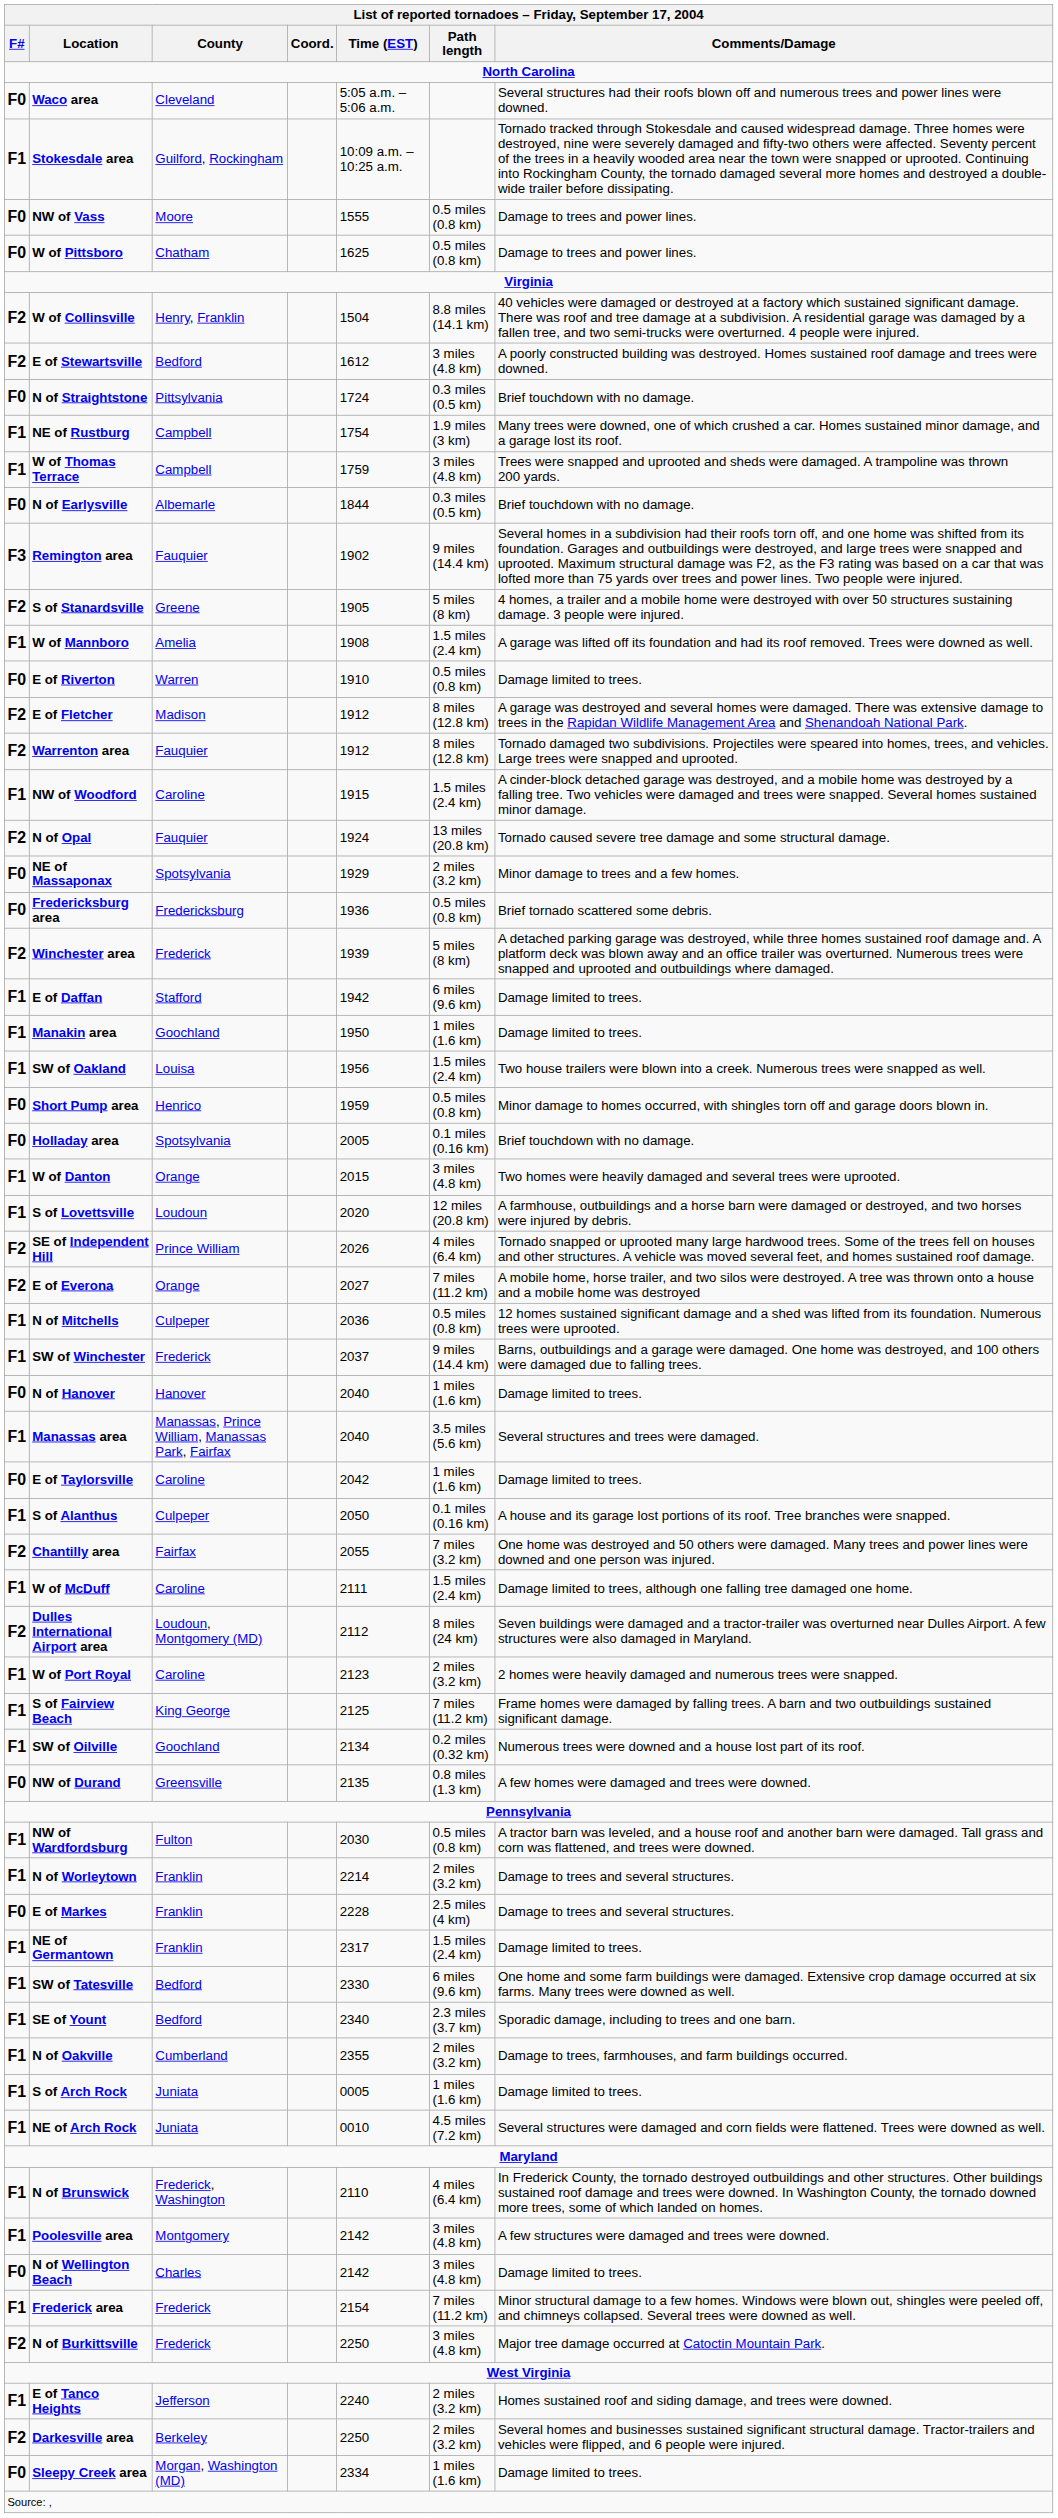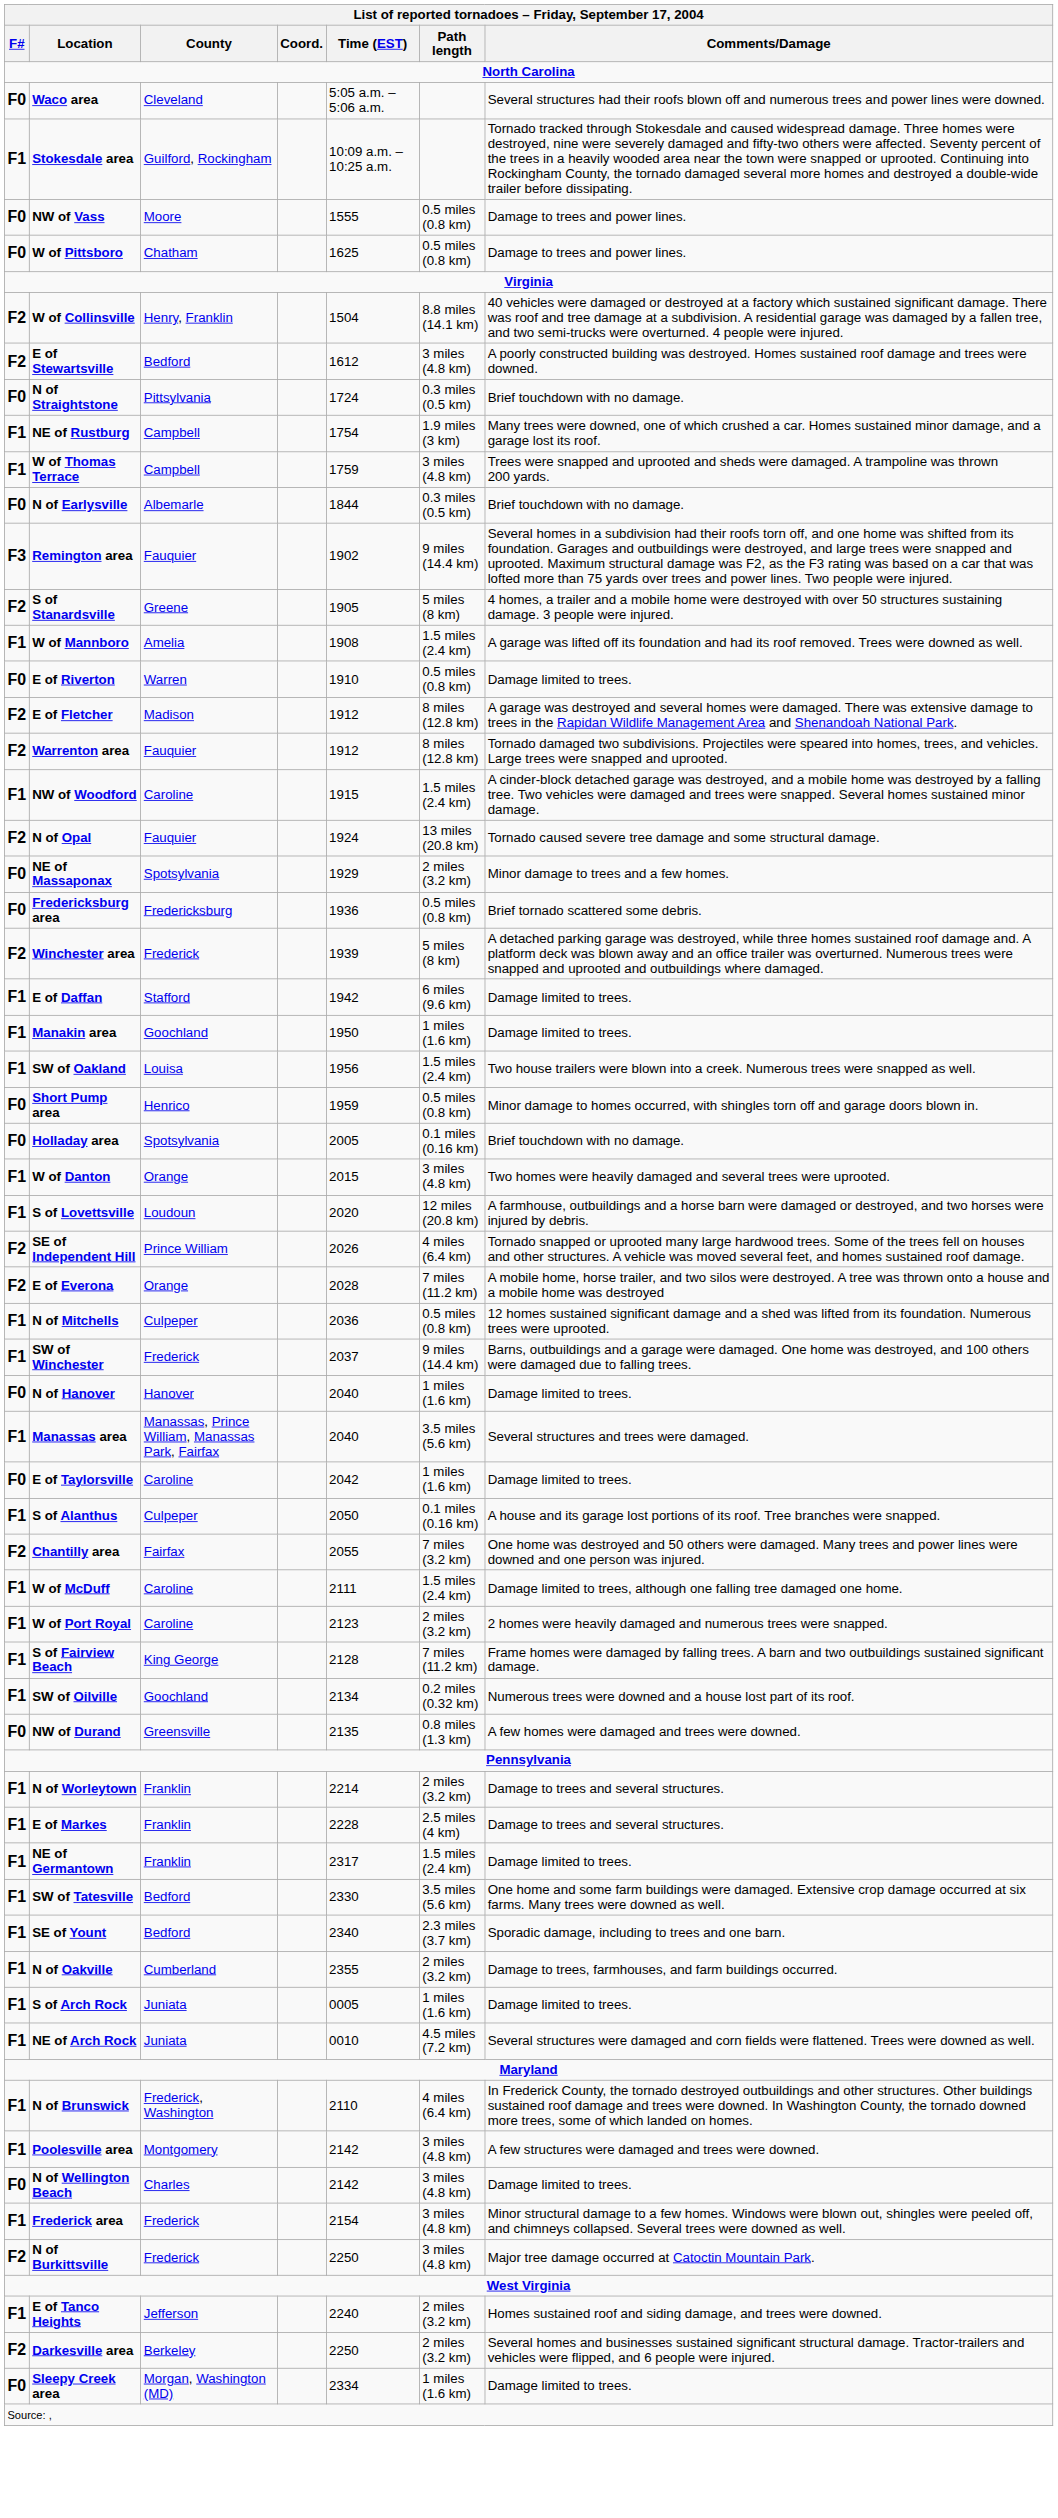(354, 1285) 2027 -> (344, 1285) 2028
- row: (72, 1631)
(354, 1711) 2125 -> (344, 1660) 2128
- row: (80, 1840)
(17, 1912) F0 -> (17, 1825) F1
(457, 1984) 6 miles (9.6 km) -> (449, 1897) 3.5 miles (5.6 km)
(460, 2308) 7 miles (11.2 km) -> (447, 2221) 3 miles (4.8 km)
